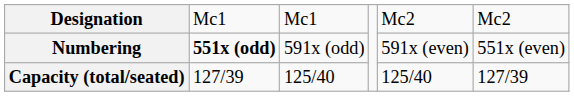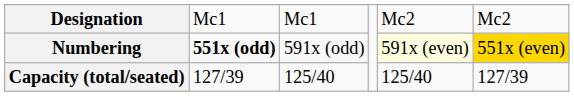(425, 47) no background -> (425, 47) lightyellow background
(521, 47) no background -> (521, 47) gold background
